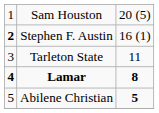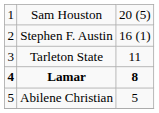(11, 35) bold -> (11, 35) normal
(135, 98) bold -> (135, 98) normal
